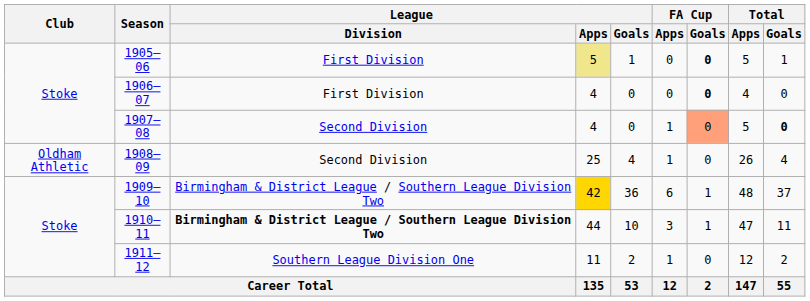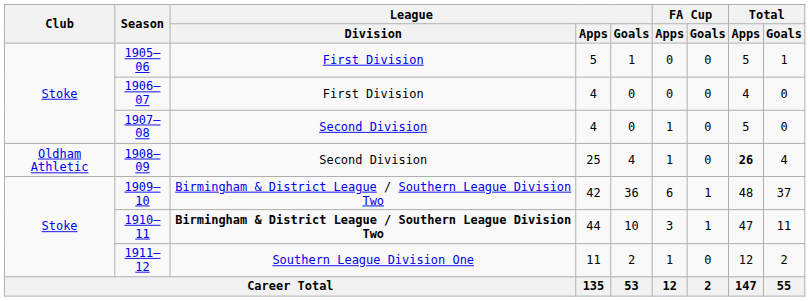(593, 60) khaki background -> (593, 60) no background
(708, 60) bold -> (708, 60) normal
(708, 93) bold -> (708, 93) normal
(708, 127) lightsalmon background -> (708, 127) no background
(784, 127) bold -> (784, 127) normal
(746, 160) normal -> (746, 160) bold
(593, 193) gold background -> (593, 193) no background
